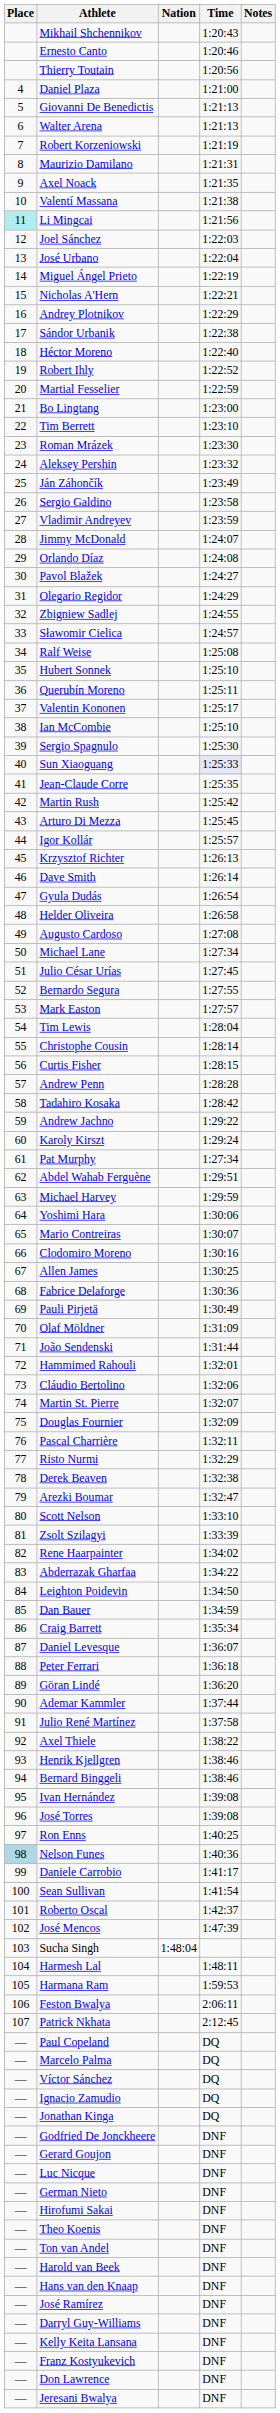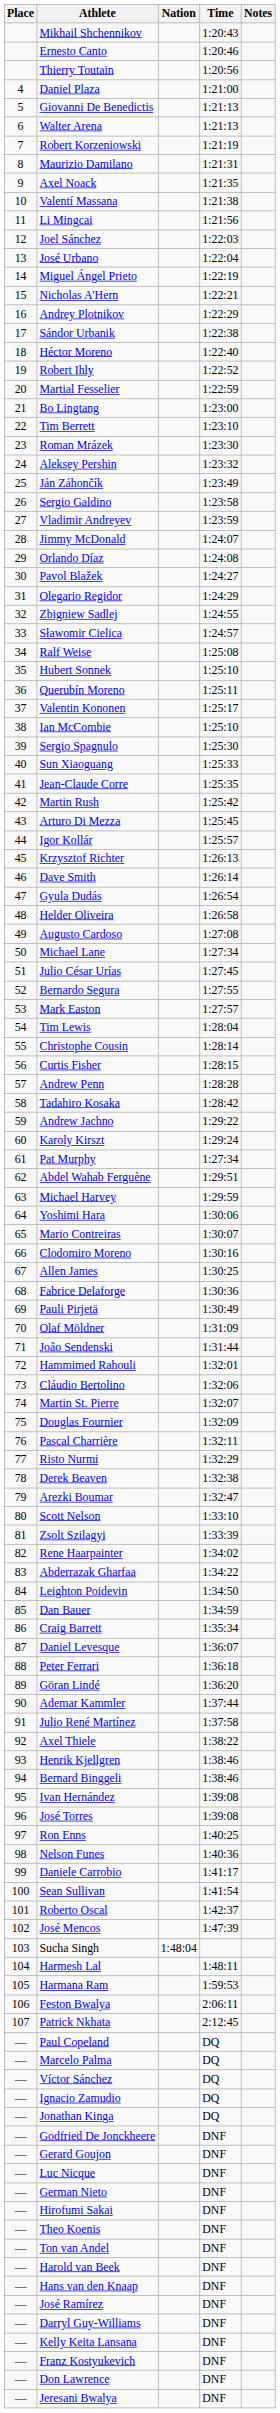(21, 220) paleturquoise background -> (21, 220) no background
(220, 764) lavender background -> (220, 764) no background
(21, 1854) lightblue background -> (21, 1854) no background
